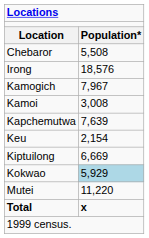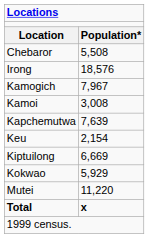(94, 173) lightblue background -> (94, 173) no background
